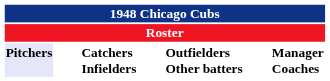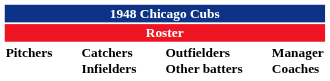(29, 52) lavender background -> (29, 52) no background
